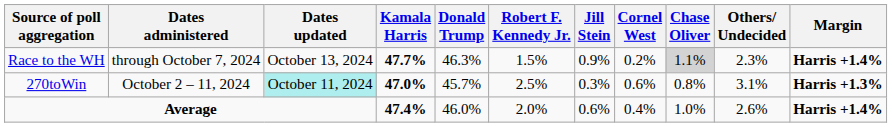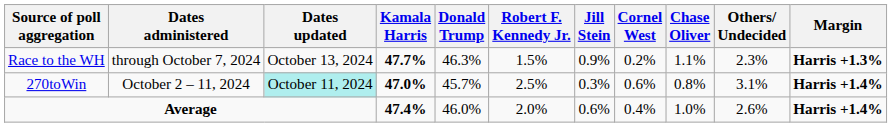(690, 60) lightgrey background -> (690, 60) no background
(838, 60) Harris +1.4% -> (838, 60) Harris +1.3%
(838, 85) Harris +1.3% -> (838, 85) Harris +1.4%
